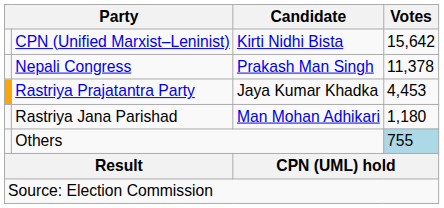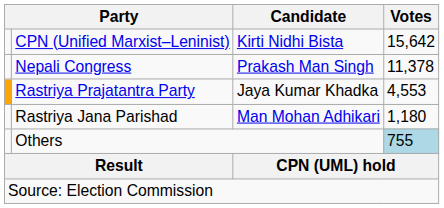(407, 91) 4,453 -> (407, 91) 4,553
